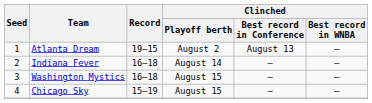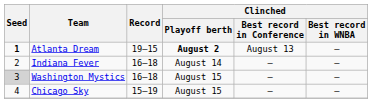(17, 49) normal -> (17, 49) bold
(198, 49) normal -> (198, 49) bold
(17, 77) no background -> (17, 77) lightgrey background
